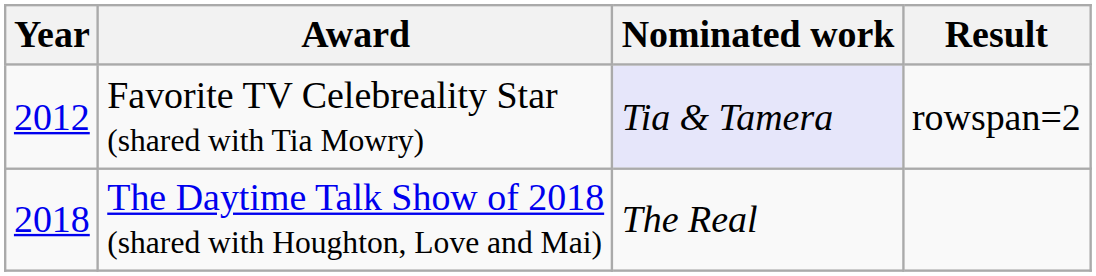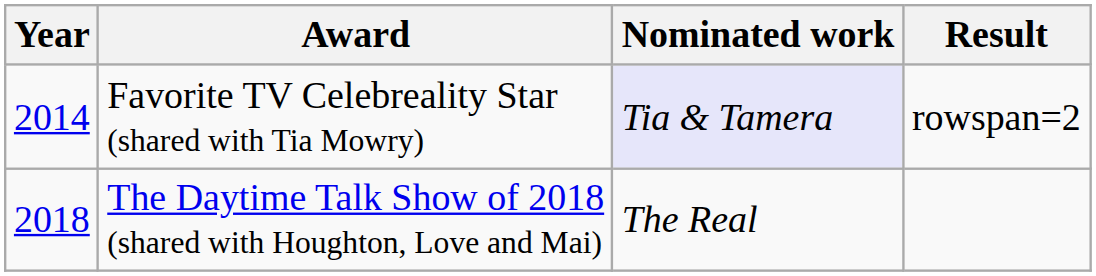(52, 116) 2012 -> (52, 116) 2014
